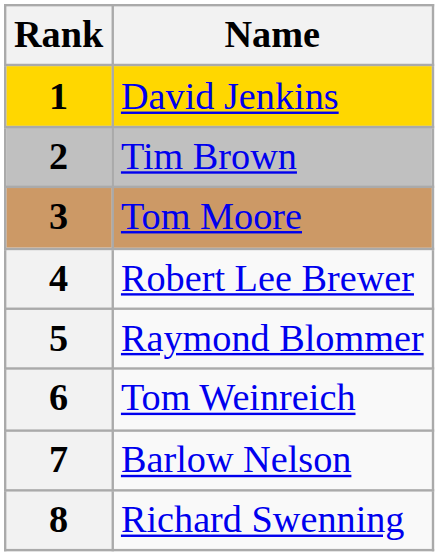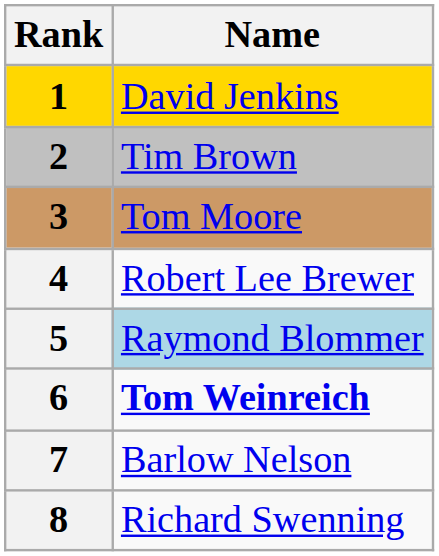(272, 338) no background -> (272, 338) lightblue background
(238, 398) normal -> (245, 398) bold
